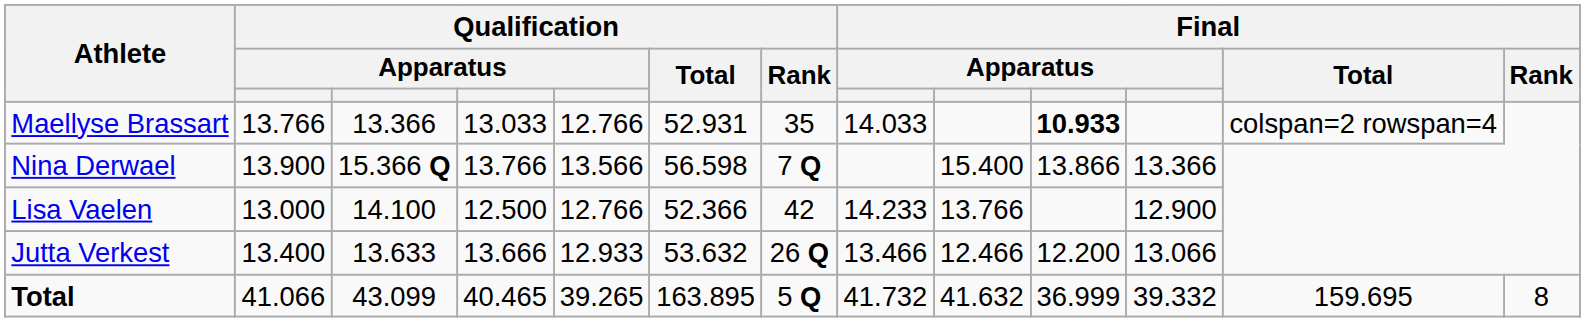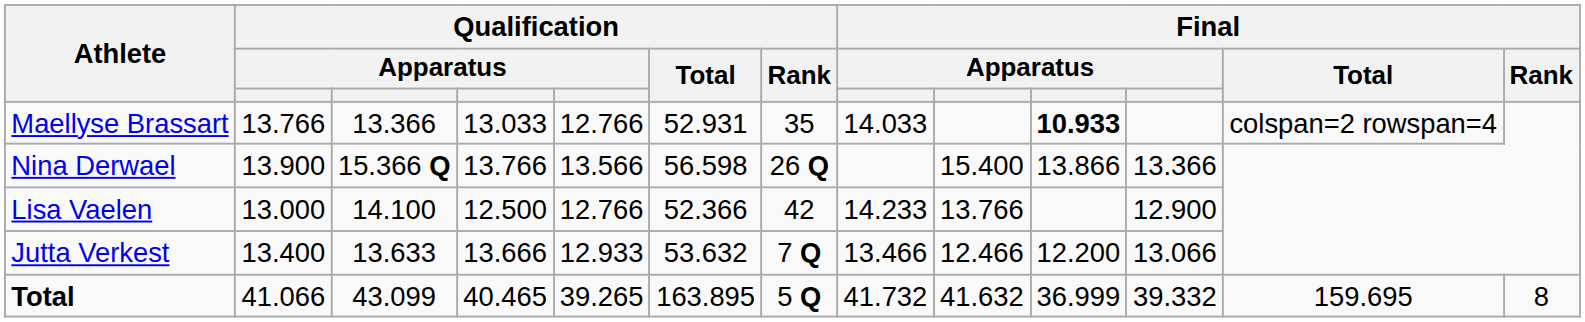(799, 166) 7 Q -> (799, 166) 26 Q
(799, 253) 26 Q -> (799, 253) 7 Q
